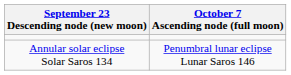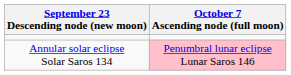(218, 55) no background -> (218, 55) pink background
